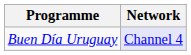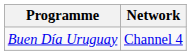(153, 38) lavender background -> (153, 38) no background
